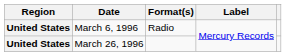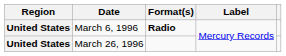(161, 28) normal -> (162, 28) bold
